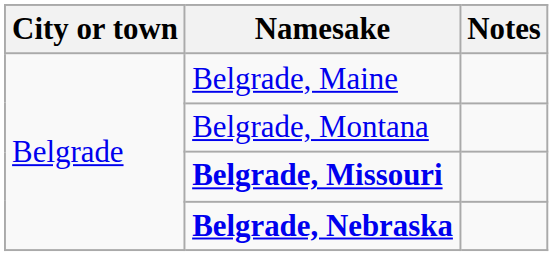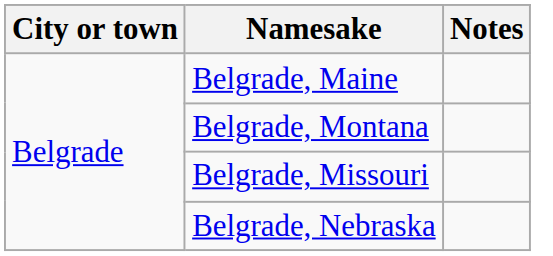(317, 175) bold -> (311, 175) normal
(323, 224) bold -> (314, 224) normal
